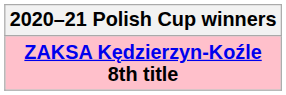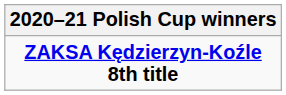(143, 62) pink background -> (143, 62) no background
